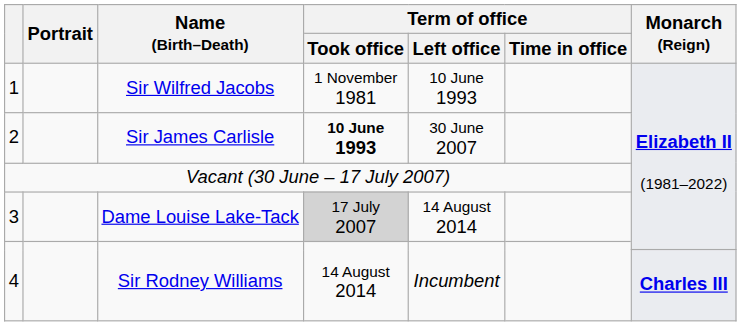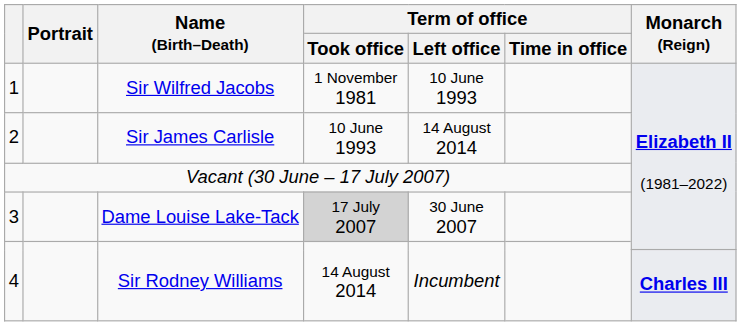(356, 137) bold -> (356, 138) normal
(457, 138) 30 June 2007 -> (457, 138) 14 August 2014
(457, 217) 14 August 2014 -> (457, 217) 30 June 2007
